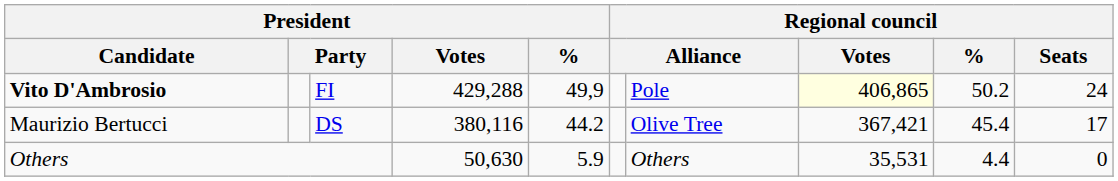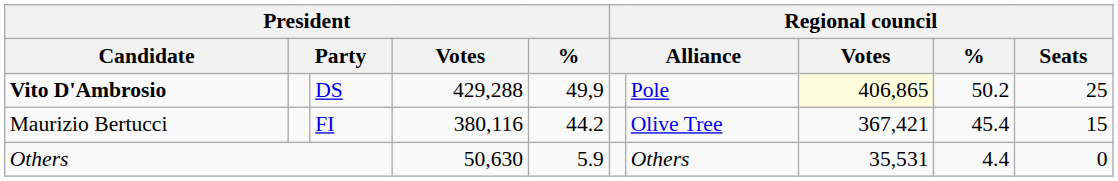(325, 90) FI -> (329, 90) DS
(1097, 90) 24 -> (1097, 90) 25
(329, 124) DS -> (325, 124) FI
(1097, 124) 17 -> (1097, 124) 15
